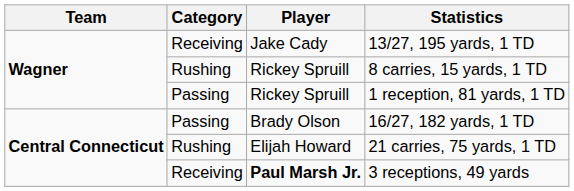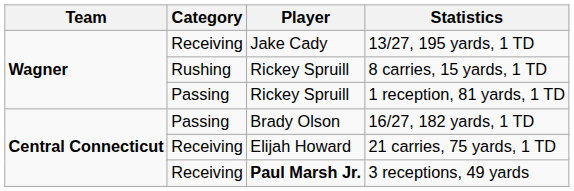(201, 147) Rushing -> (207, 147) Receiving
